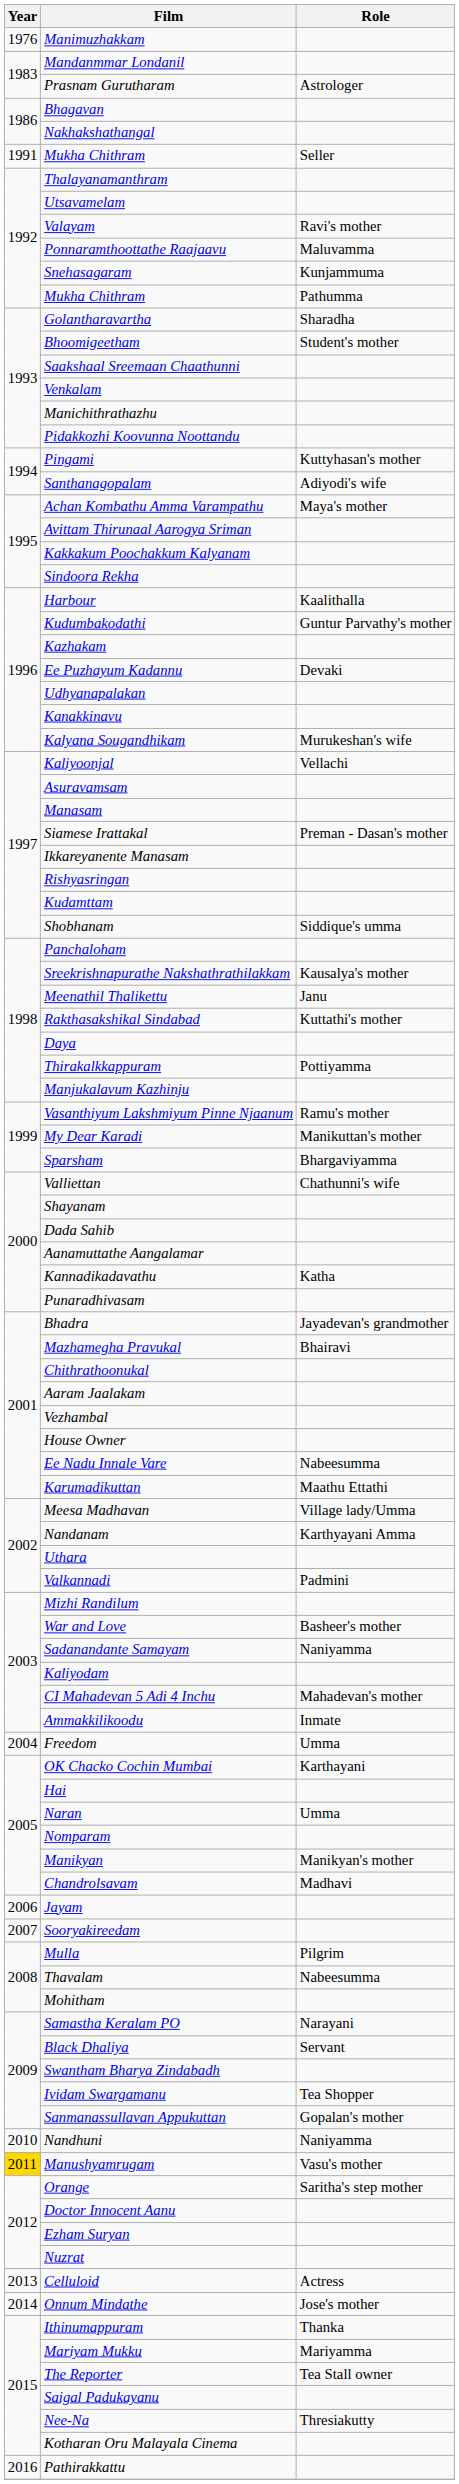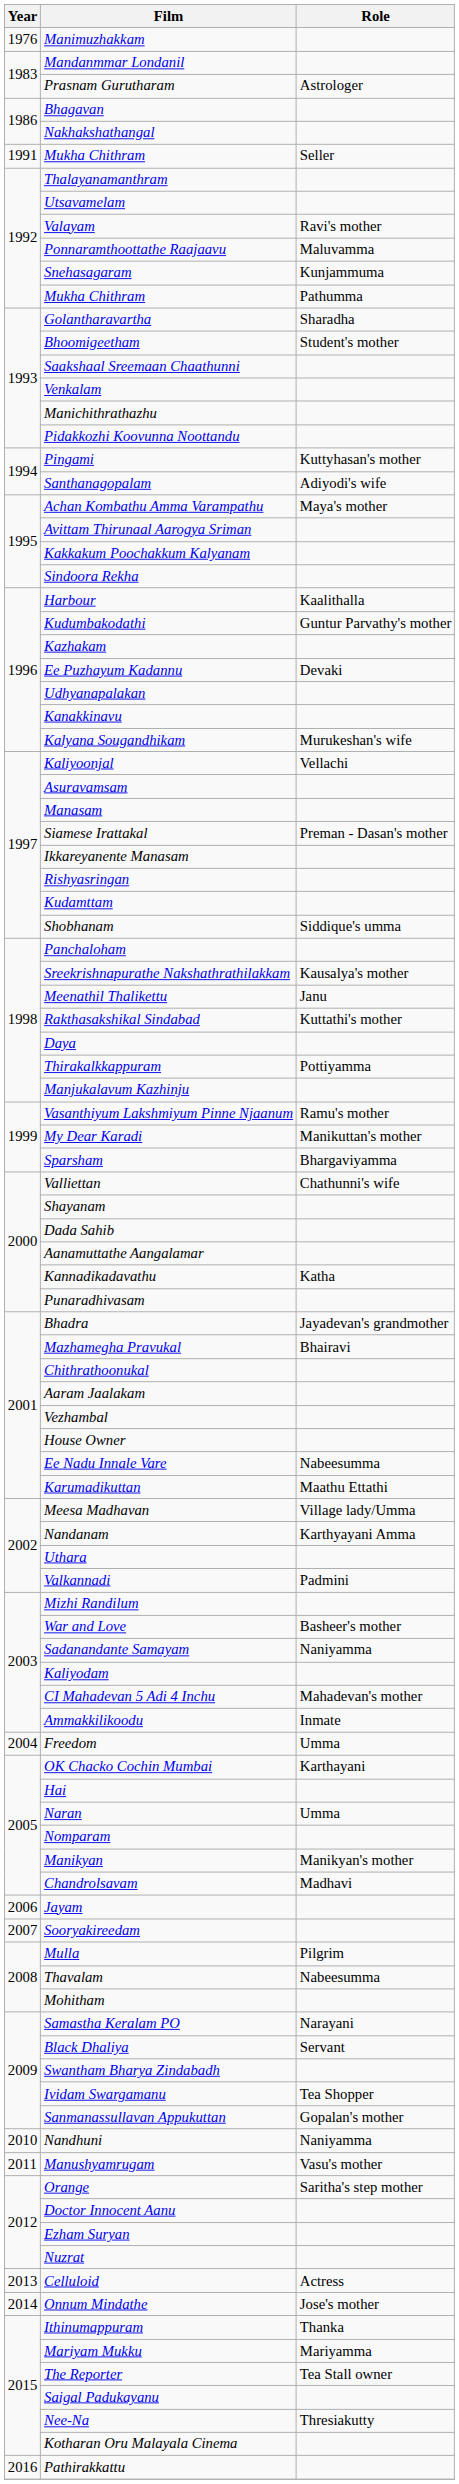(22, 2163) gold background -> (22, 2163) no background
